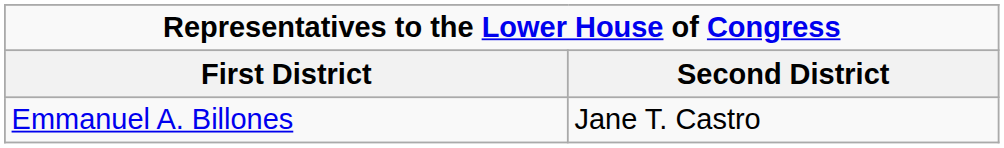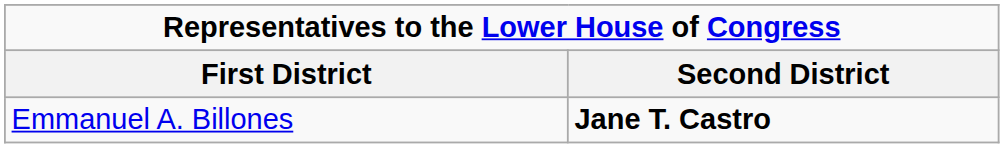(668, 119) normal -> (673, 119) bold
